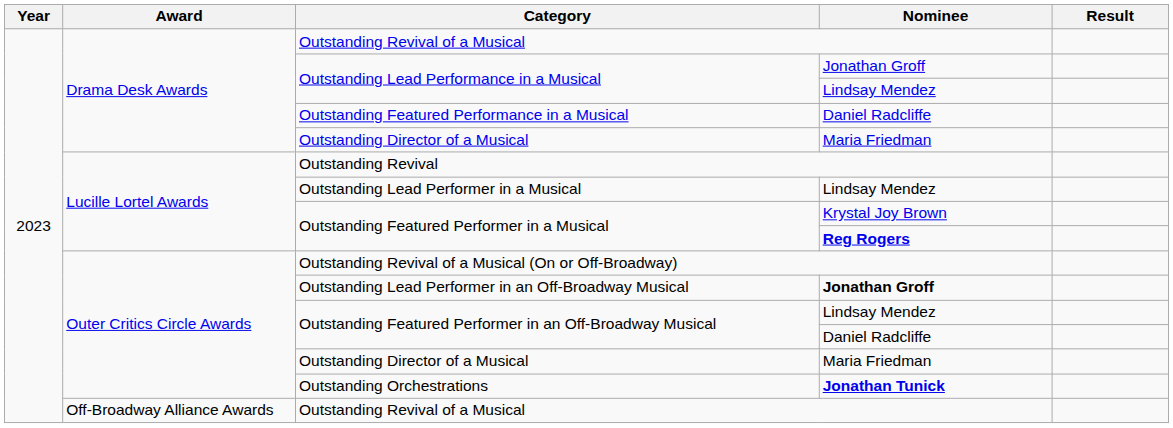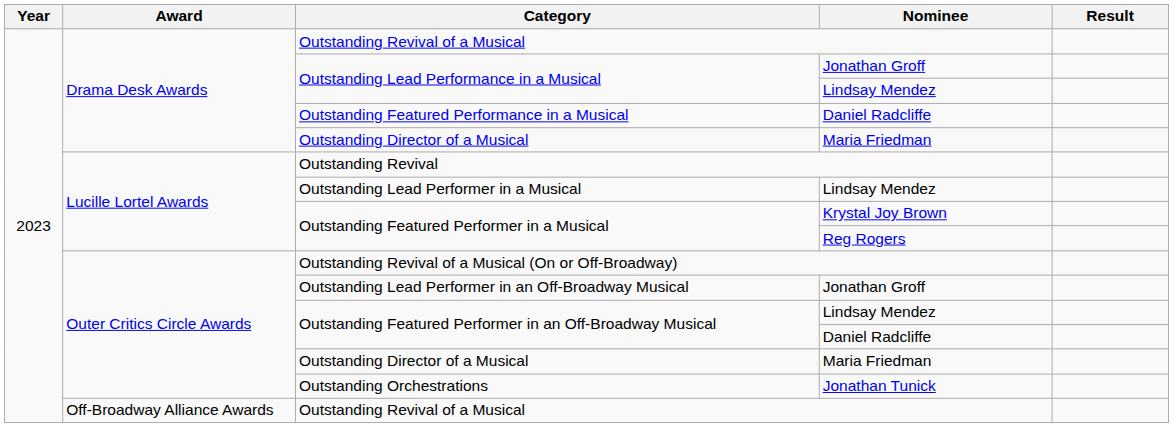(866, 238) bold -> (864, 238) normal
(878, 287) bold -> (874, 287) normal
(884, 386) bold -> (879, 386) normal
